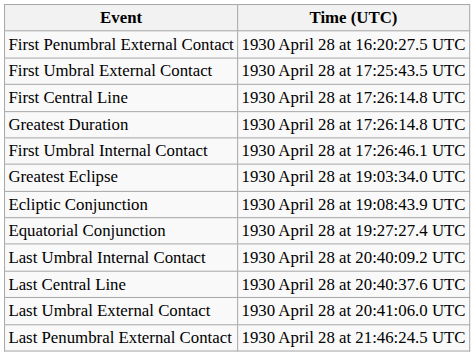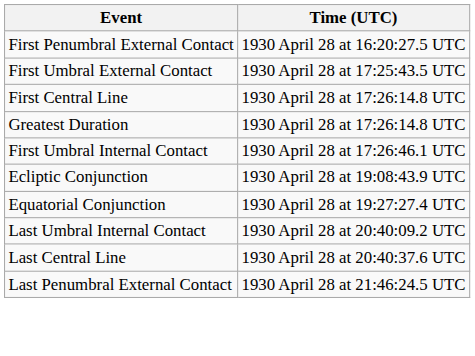- row: (63, 177)
- row: (109, 310)
